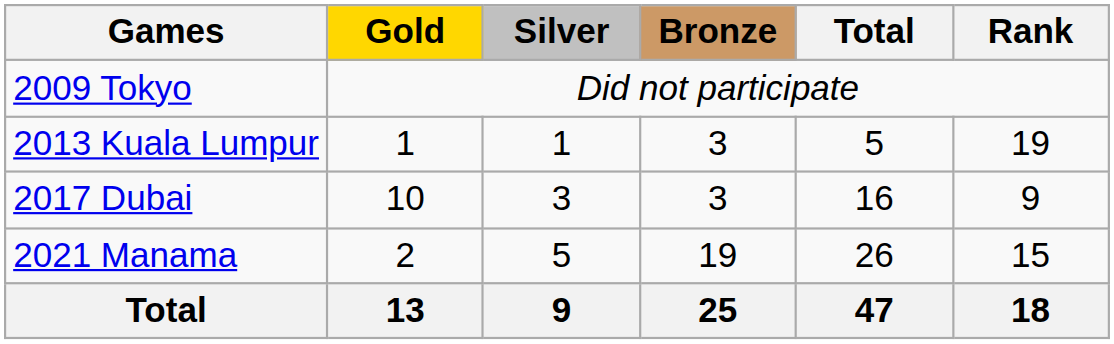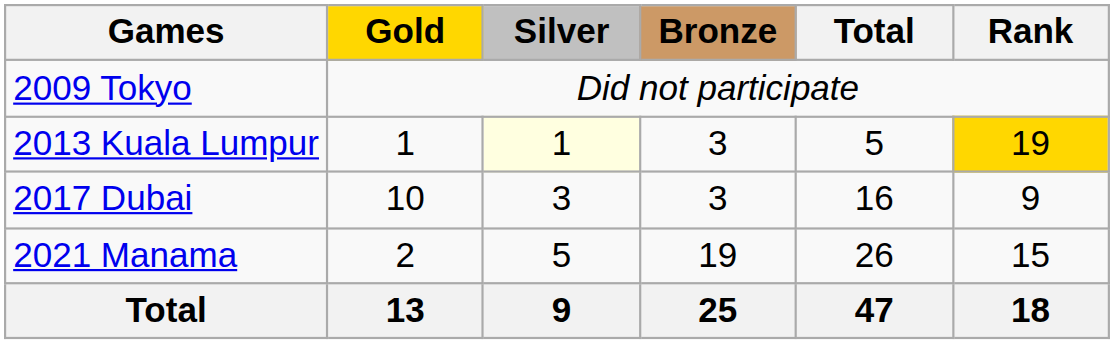(562, 143) no background -> (562, 143) lightyellow background
(1030, 143) no background -> (1030, 143) gold background
